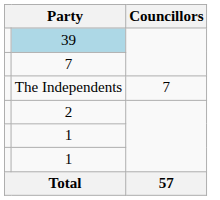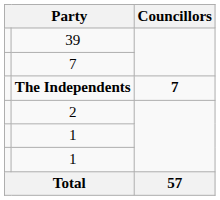(69, 40) lightblue background -> (73, 40) no background
(69, 87) normal -> (73, 87) bold
(166, 87) normal -> (175, 87) bold
